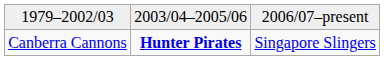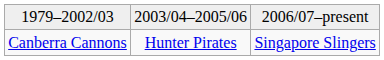(191, 42) bold -> (191, 42) normal
